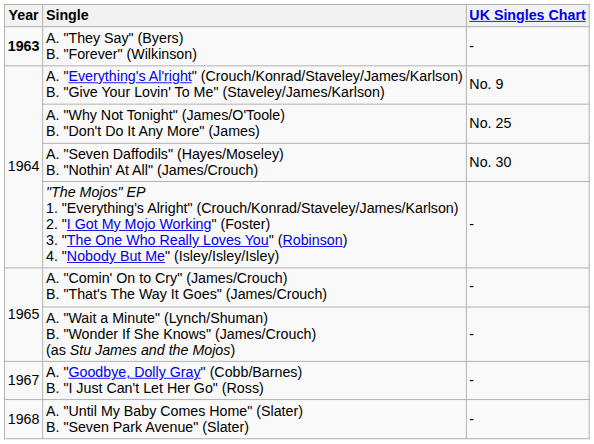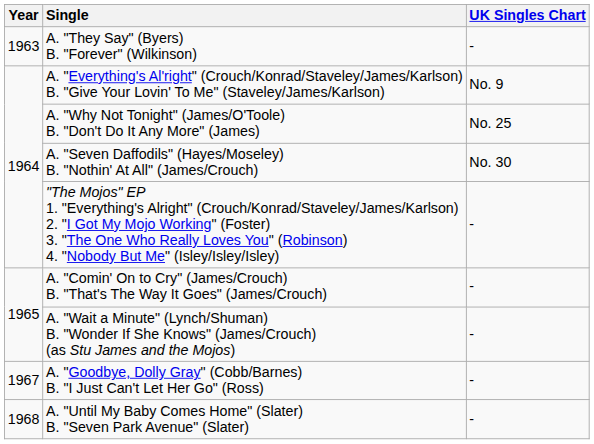(24, 46) bold -> (24, 46) normal
